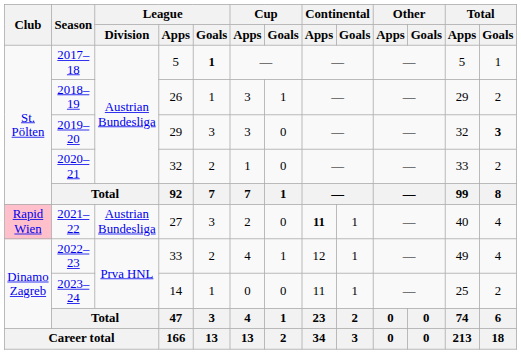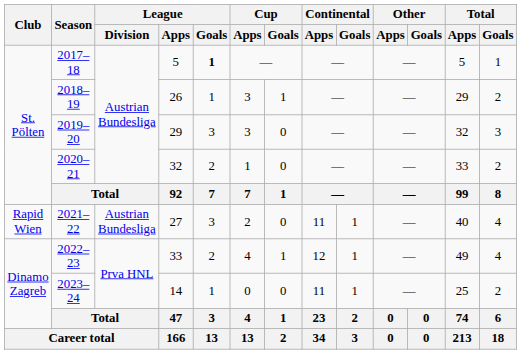(498, 131) bold -> (498, 131) normal
(28, 221) pink background -> (28, 221) no background
(319, 221) bold -> (319, 221) normal
